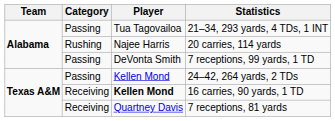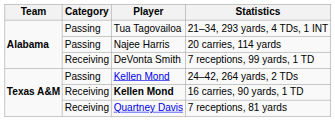(83, 44) Rushing -> (83, 44) Passing
(83, 60) Passing -> (87, 60) Receiving
